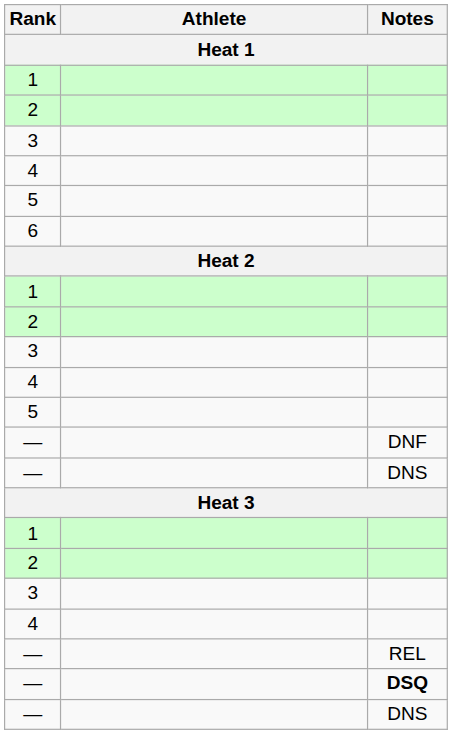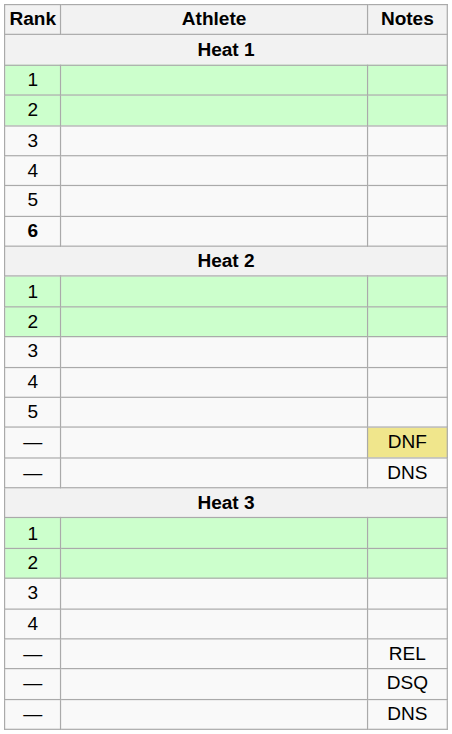(33, 230) normal -> (33, 230) bold
(407, 442) no background -> (407, 442) khaki background
(407, 683) bold -> (407, 683) normal
